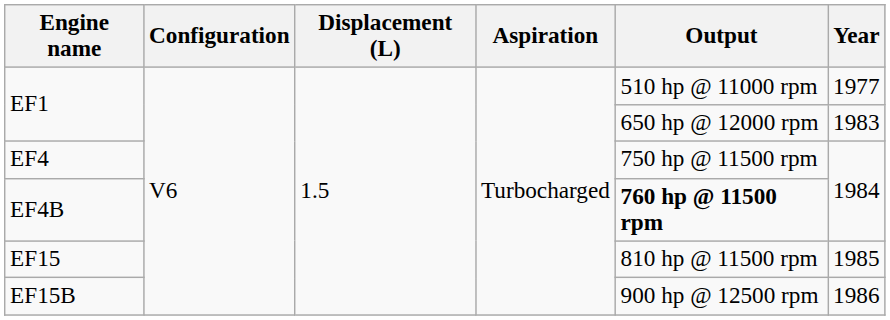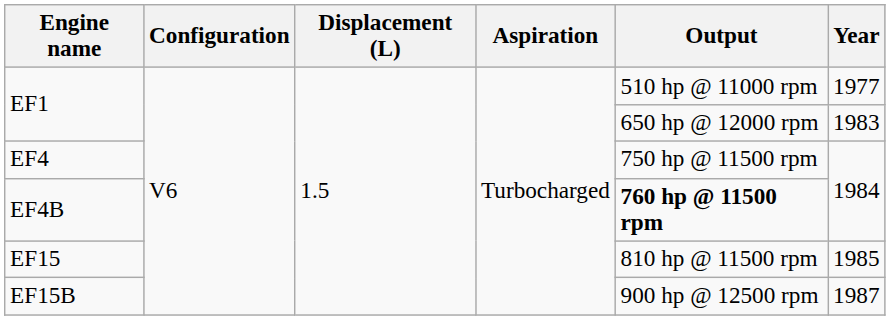(856, 295) 1986 -> (856, 295) 1987
